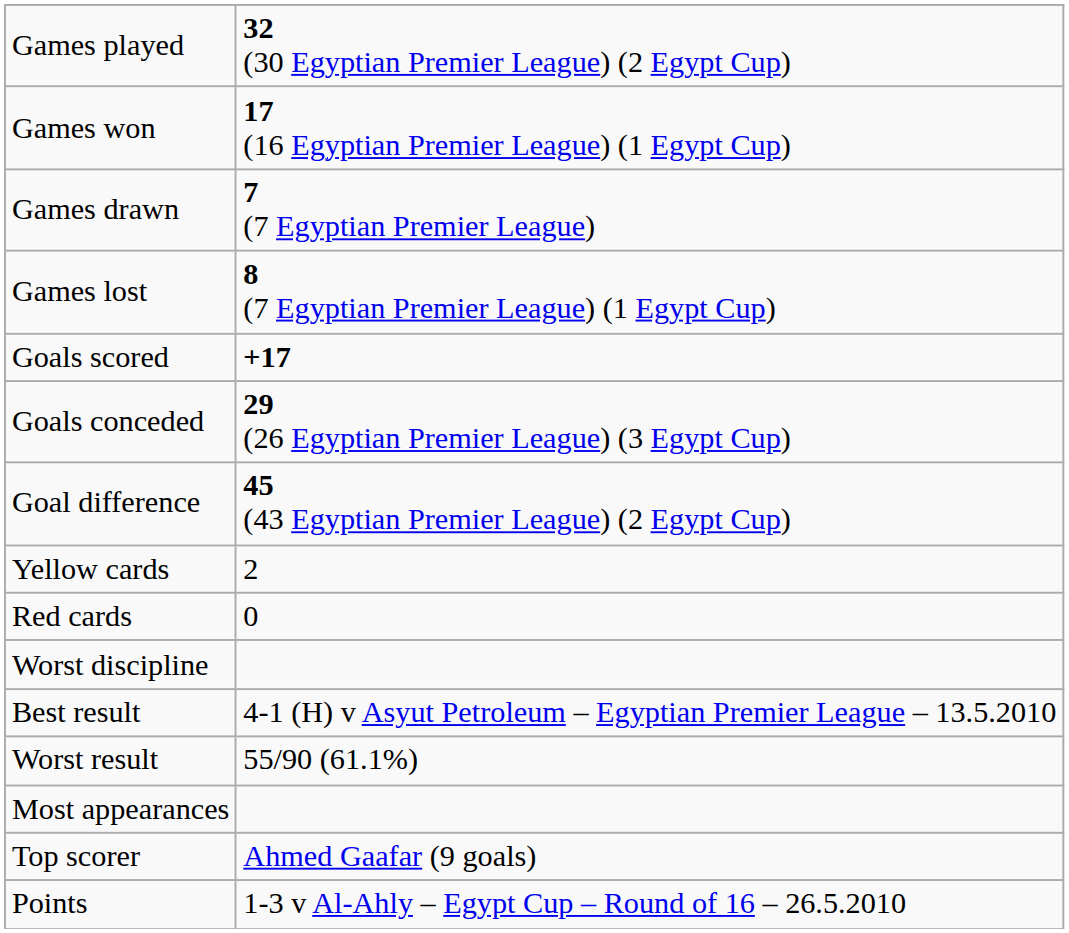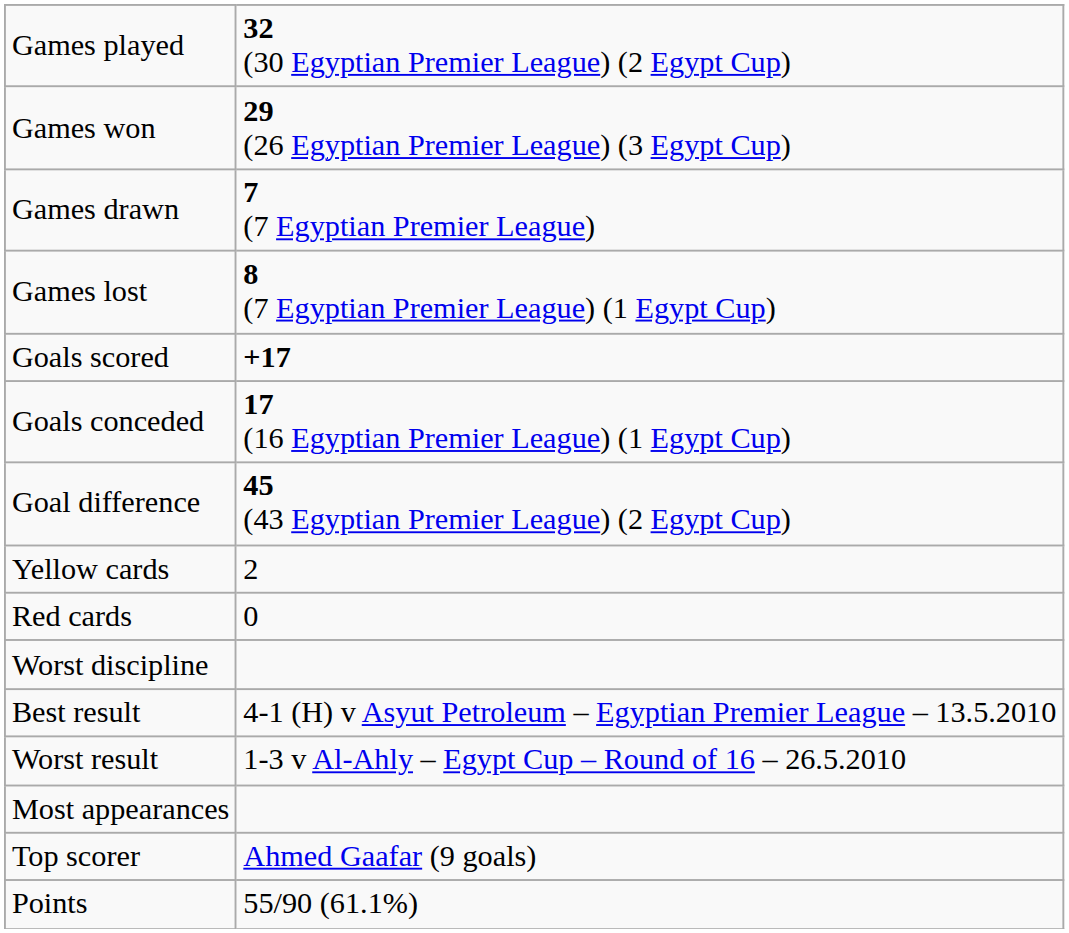(517, 127) 17 (16 Egyptian Premier League) (1 Egypt Cup) -> (517, 127) 29 (26 Egyptian Premier League) (3 Egypt Cup)
(517, 421) 29 (26 Egyptian Premier League) (3 Egypt Cup) -> (517, 421) 17 (16 Egyptian Premier League) (1 Egypt Cup)
(331, 760) 55/90 (61.1%) -> (575, 760) 1-3 v Al-Ahly – Egypt Cup – Round of 16 – 26.5.2010
(575, 904) 1-3 v Al-Ahly – Egypt Cup – Round of 16 – 26.5.2010 -> (331, 904) 55/90 (61.1%)
